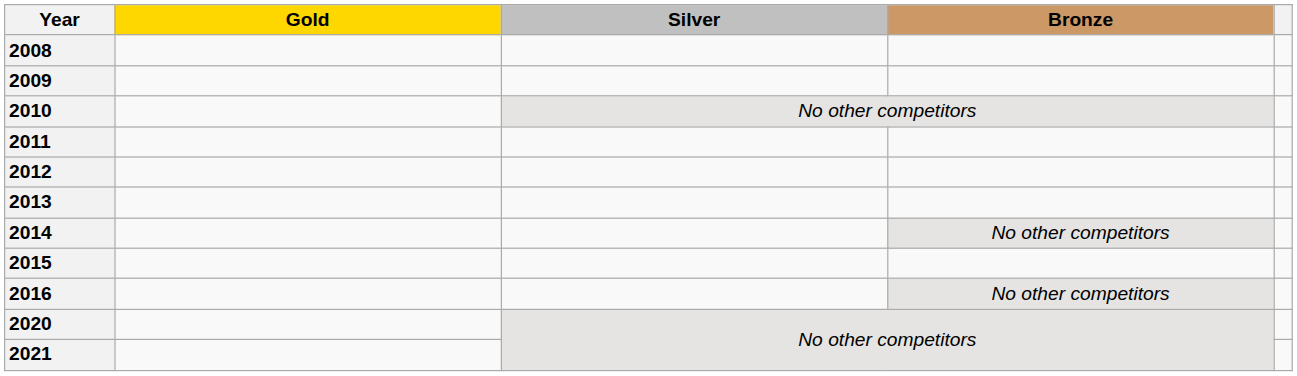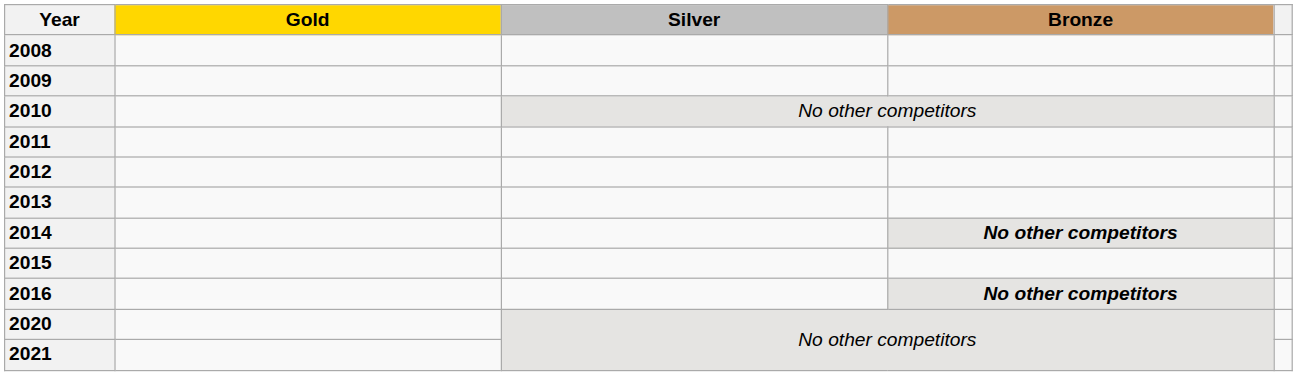(1081, 232) normal -> (1081, 232) bold
(1081, 293) normal -> (1081, 293) bold
